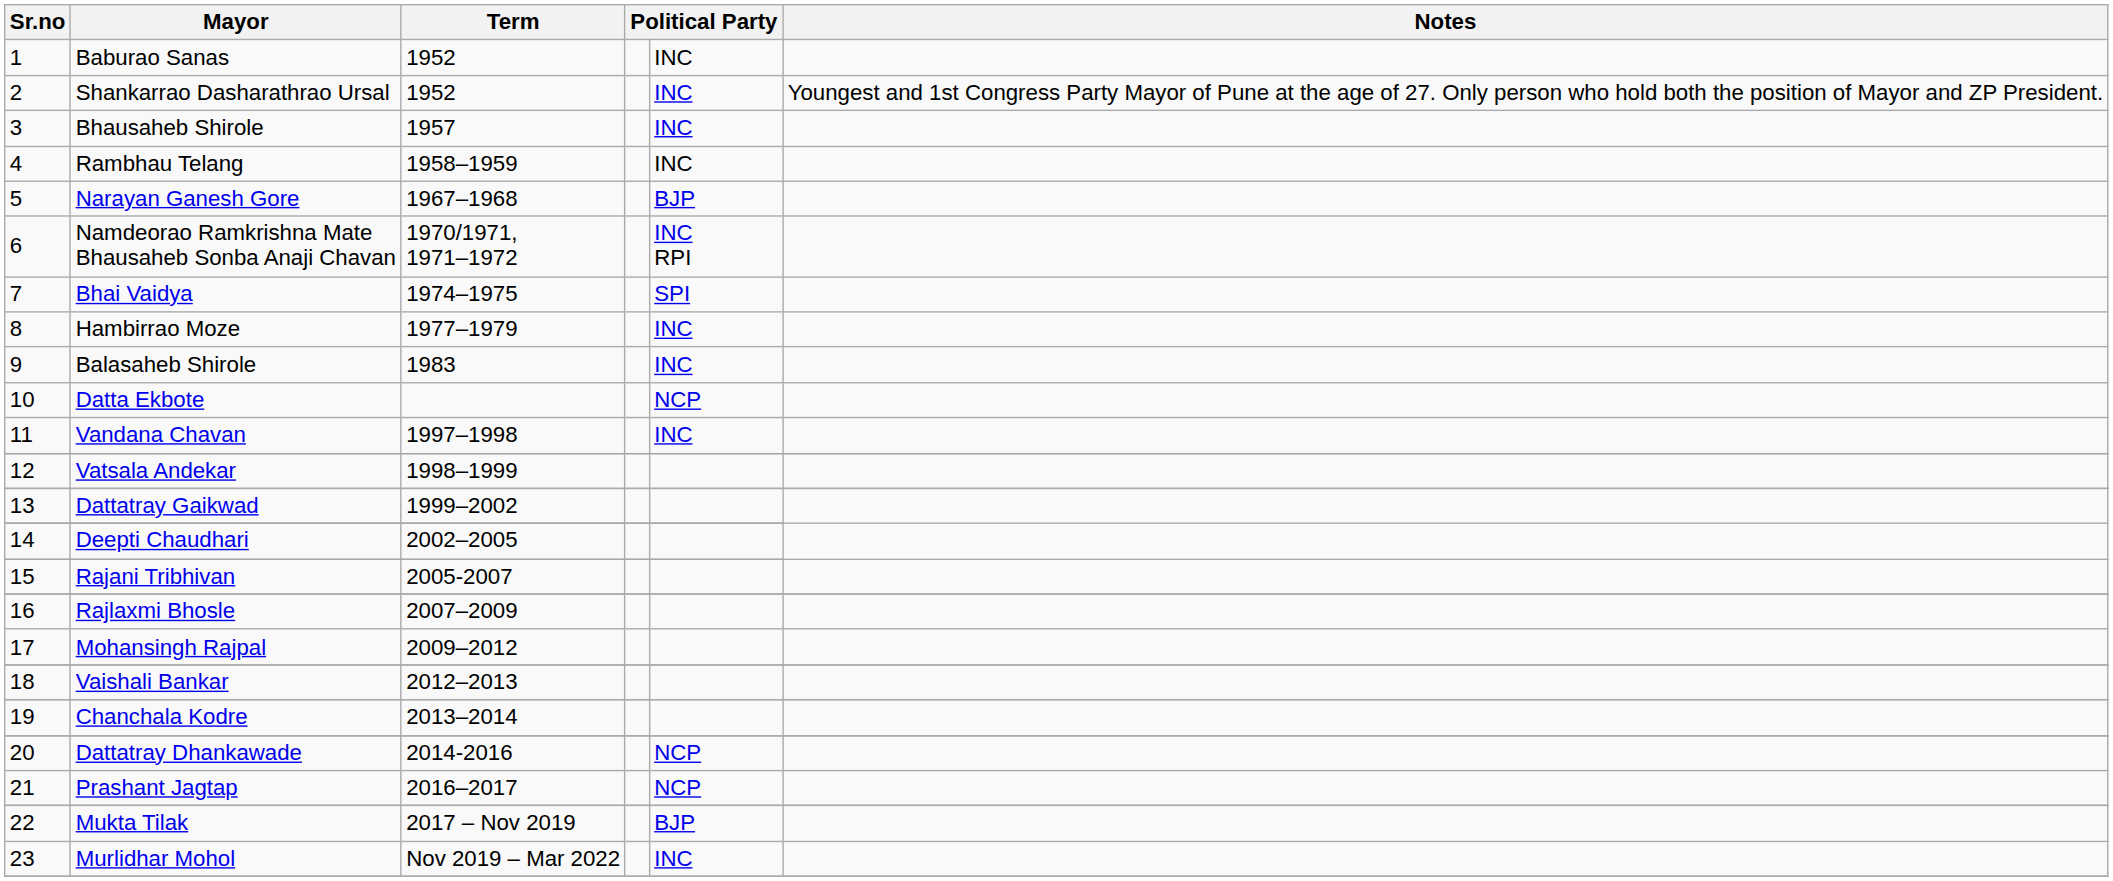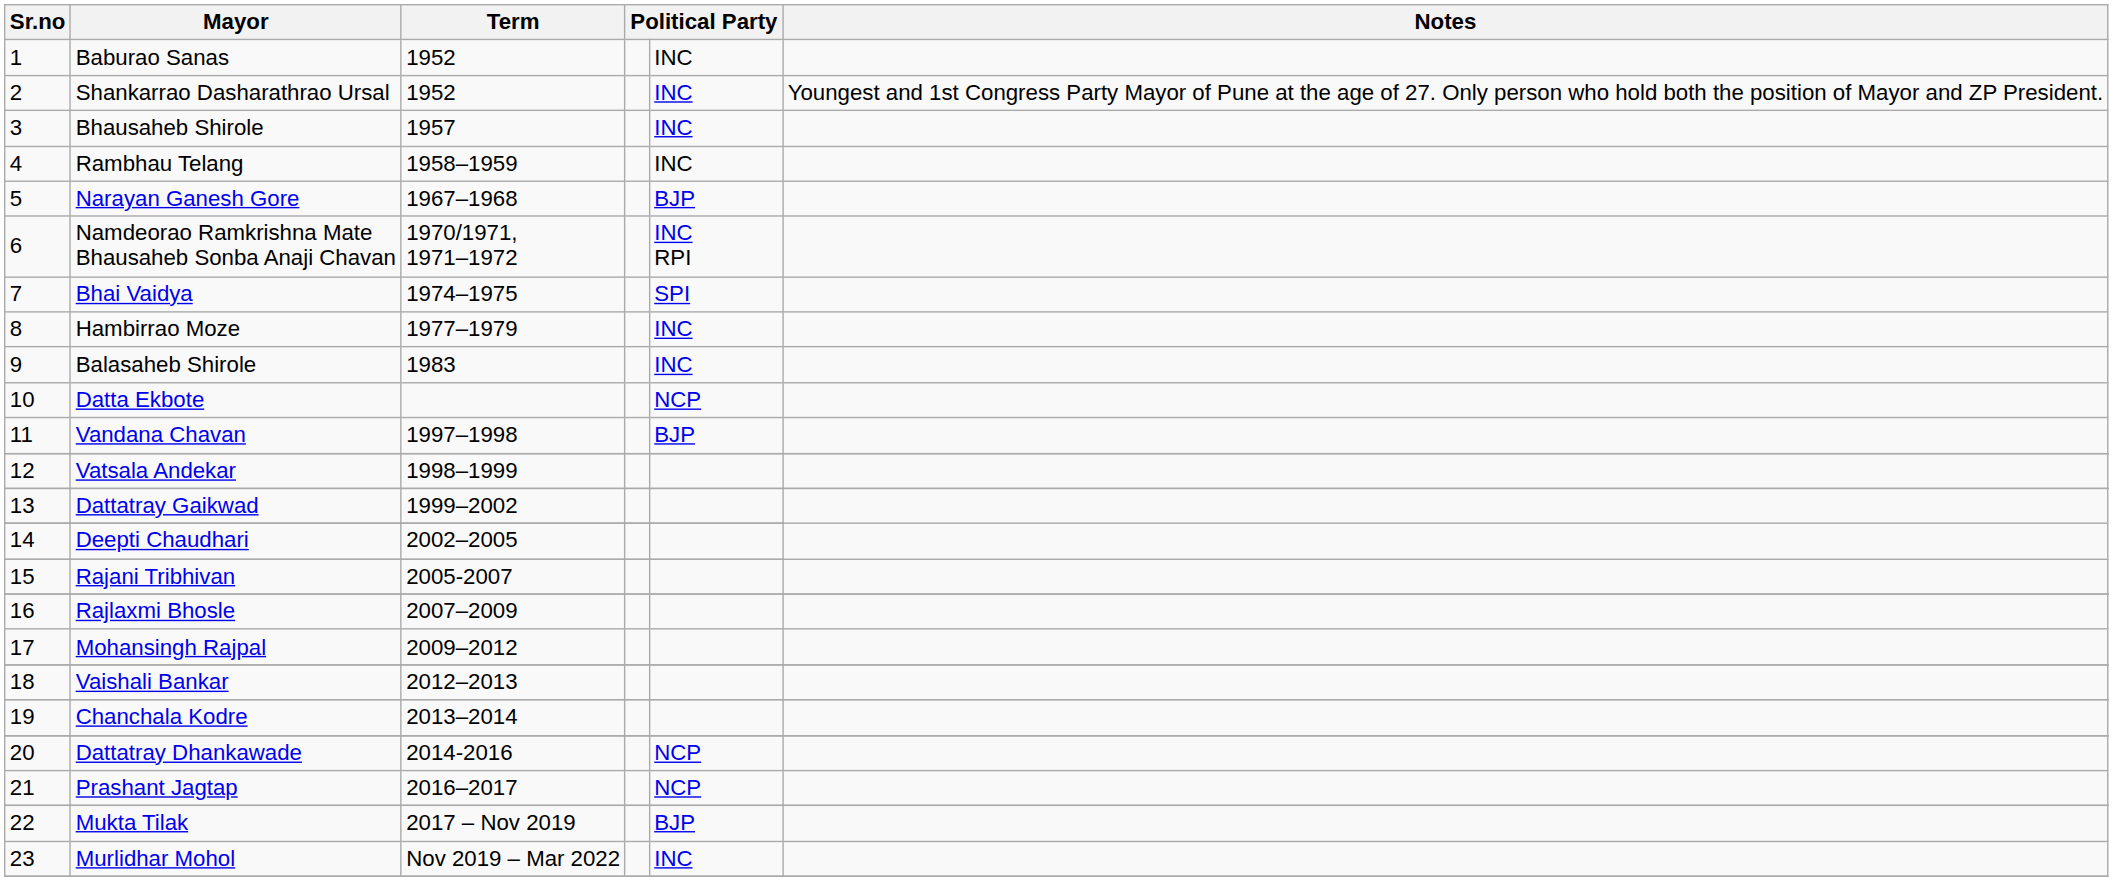(673, 435) INC -> (675, 435) BJP
